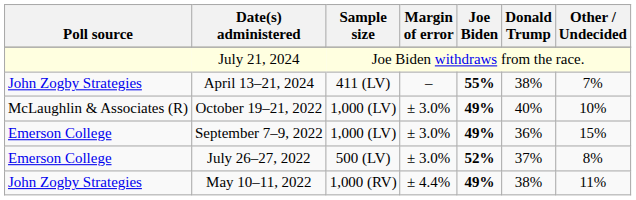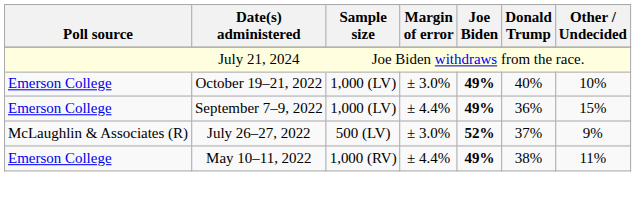- row: (259, 84)
(98, 109) McLaughlin & Associates (R) -> (60, 84) Emerson College
(429, 133) ± 3.0% -> (429, 109) ± 4.4%
(60, 158) Emerson College -> (98, 133) McLaughlin & Associates (R)
(593, 158) 8% -> (593, 133) 9%
(75, 183) John Zogby Strategies -> (60, 158) Emerson College
